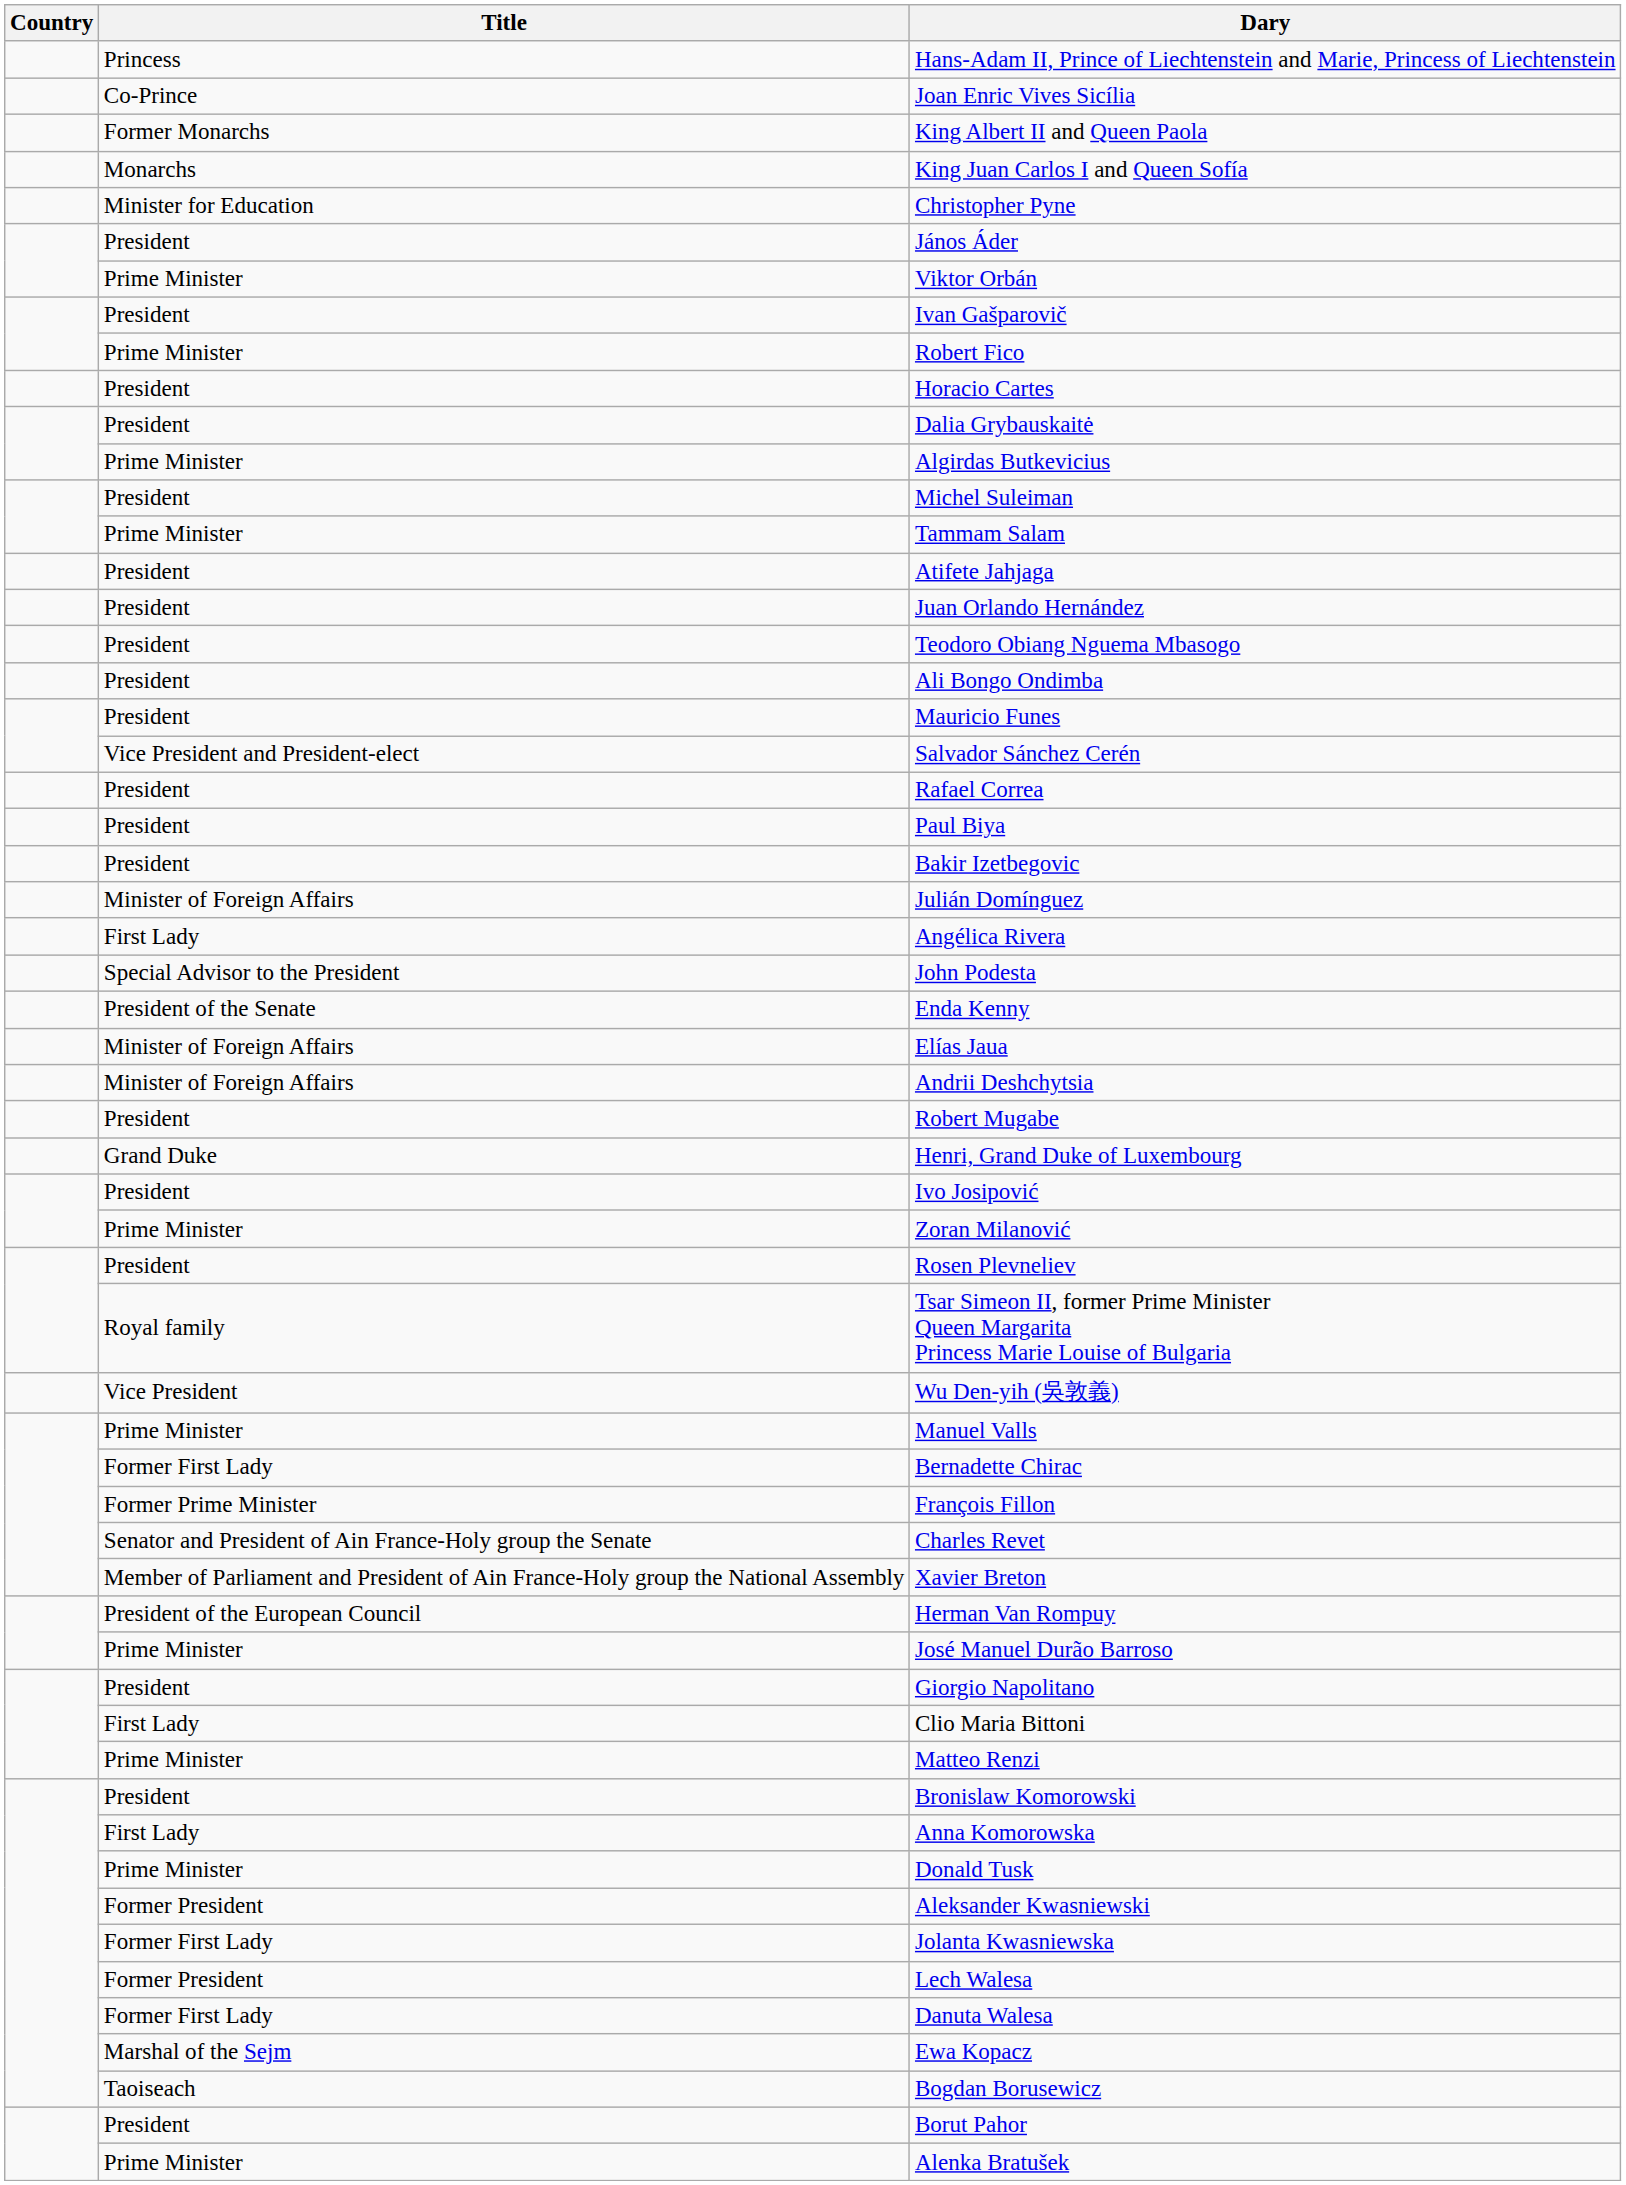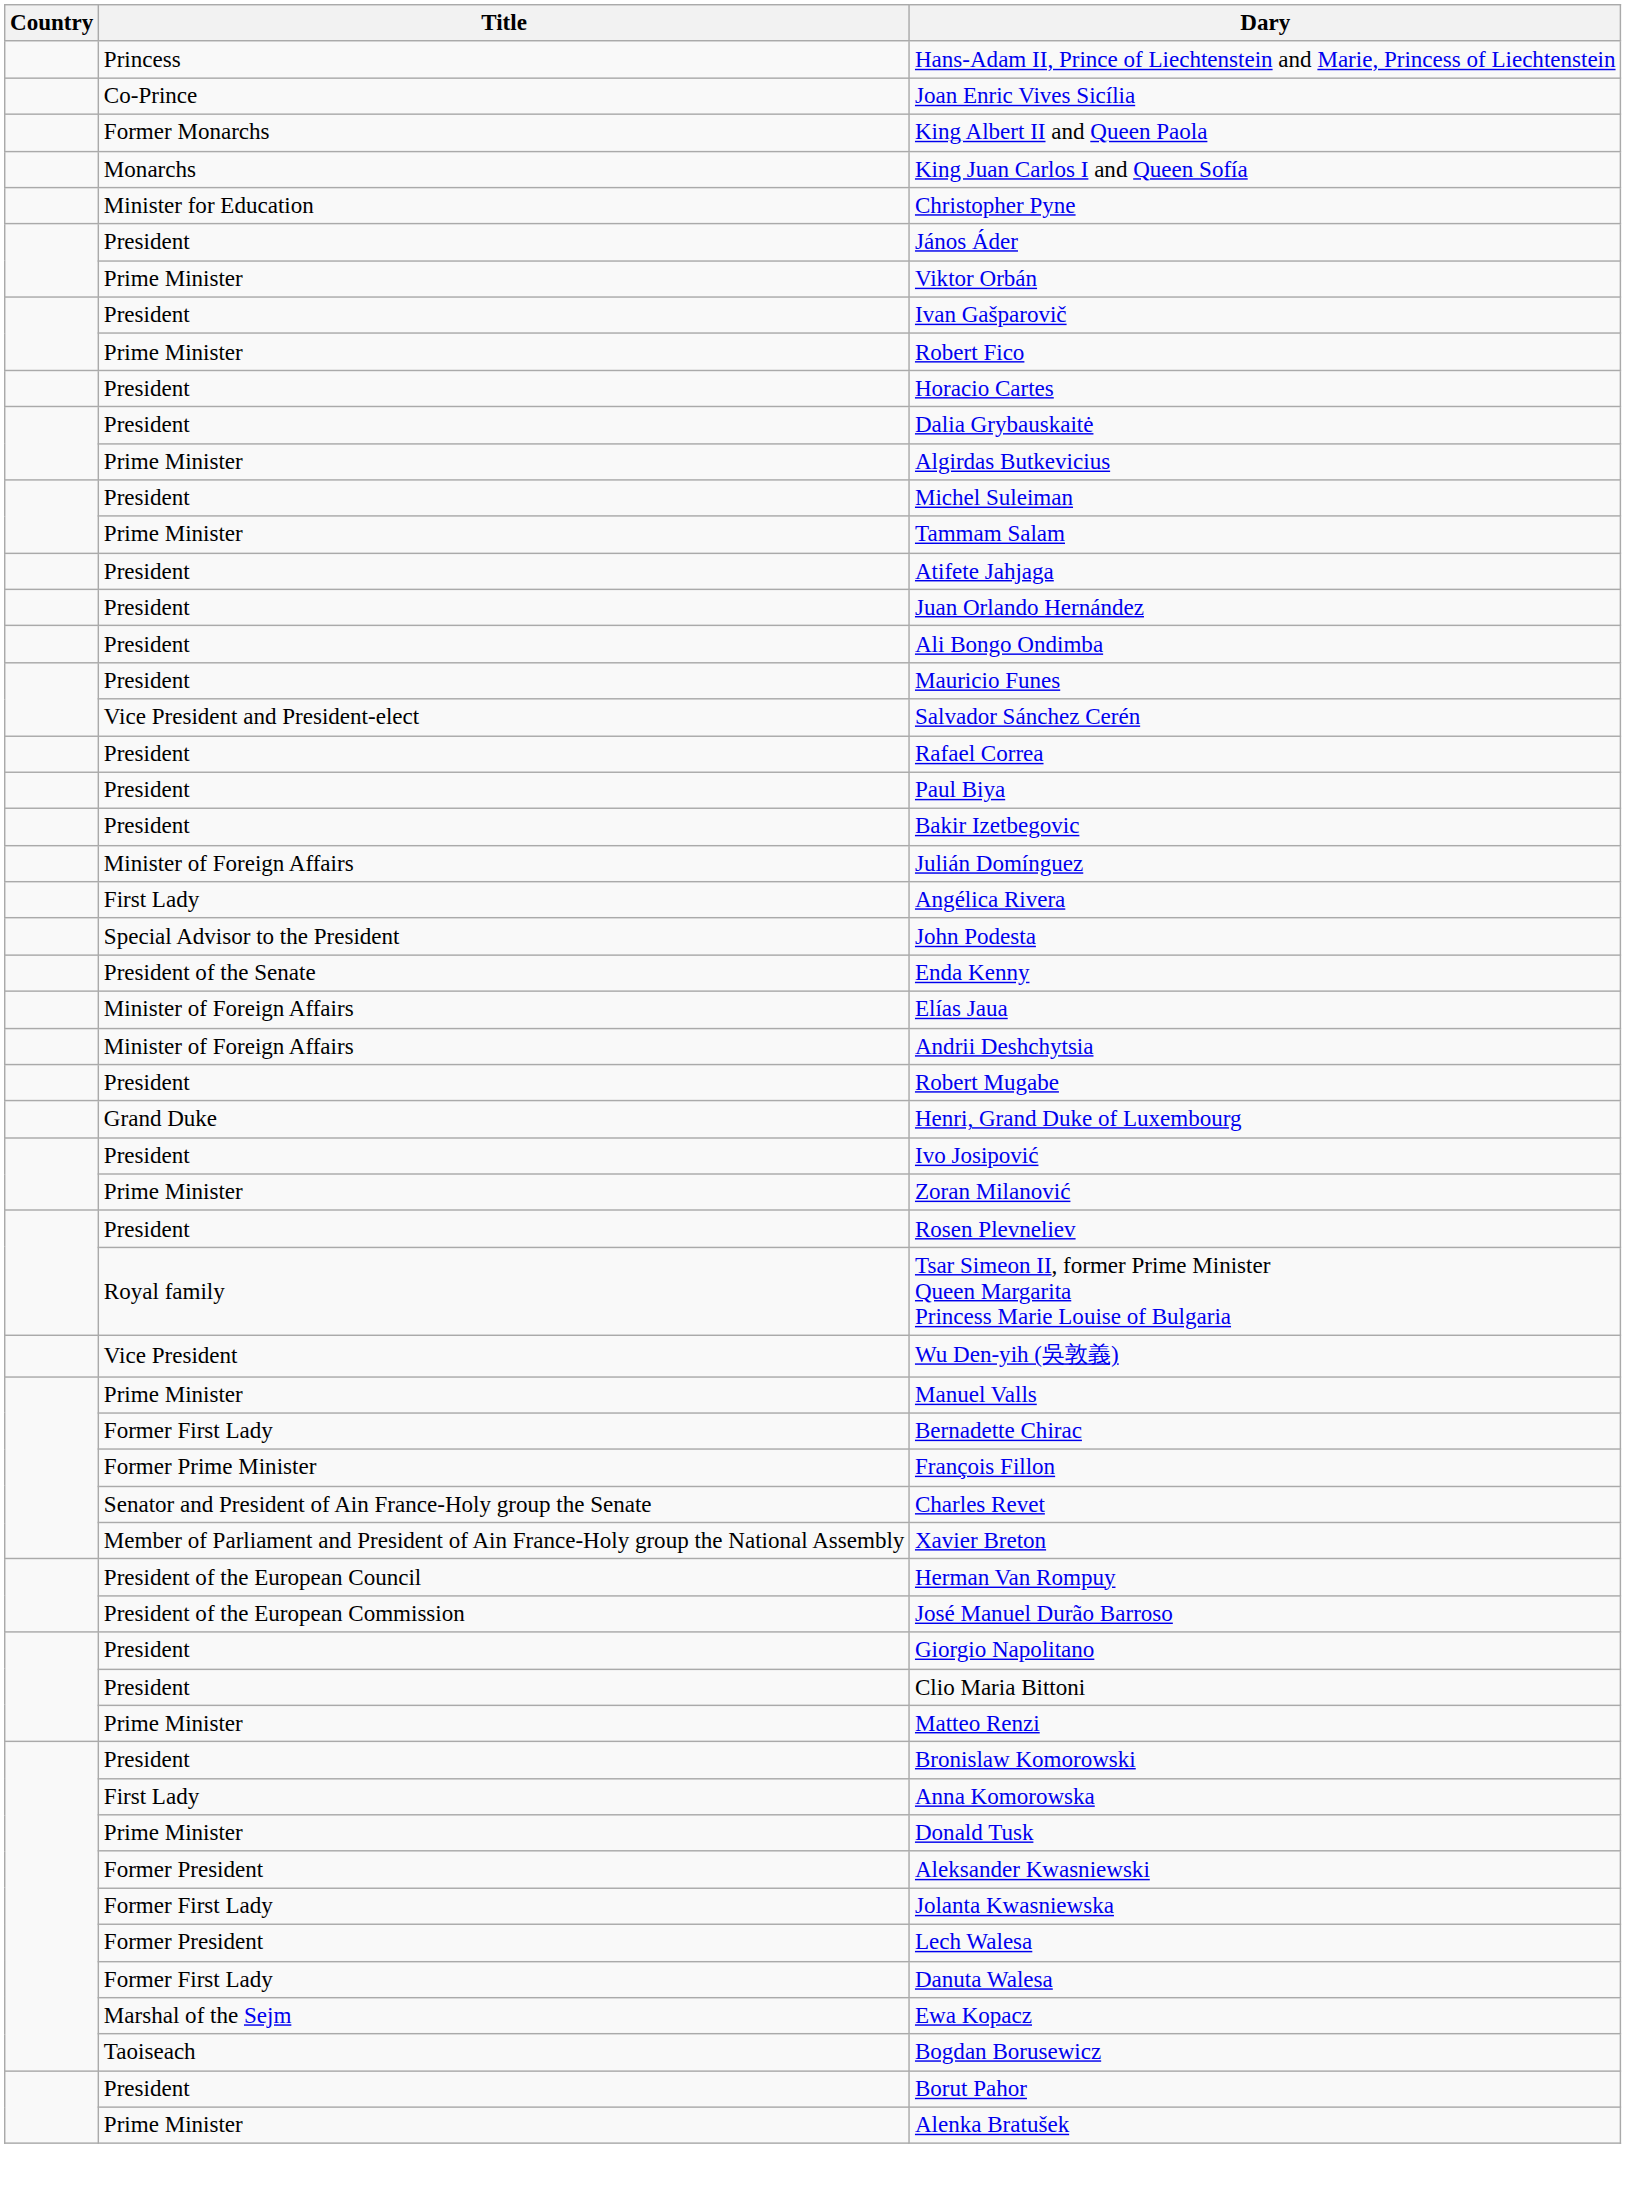- row: (1078, 643)
(173, 1650) Prime Minister -> (284, 1613) President of the European Commission
(152, 1723) First Lady -> (147, 1686) President
